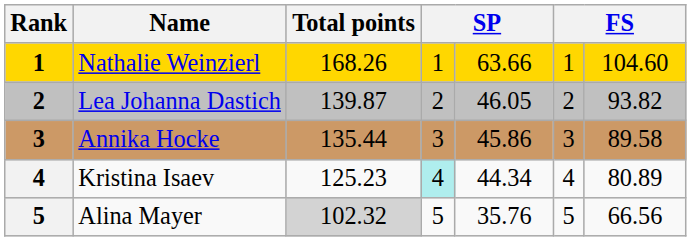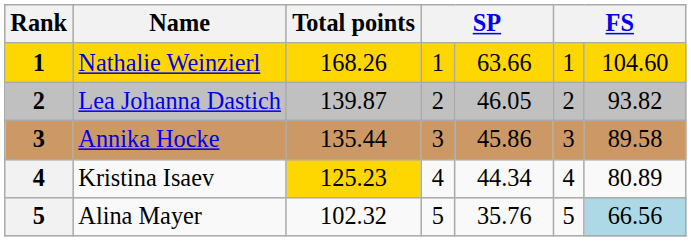(354, 178) no background -> (354, 178) gold background
(438, 178) paleturquoise background -> (438, 178) no background
(354, 216) lightgrey background -> (354, 216) no background
(635, 216) no background -> (635, 216) lightblue background
